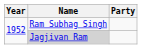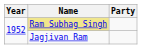(68, 24) no background -> (68, 24) khaki background
(59, 37) lightgrey background -> (59, 37) no background
